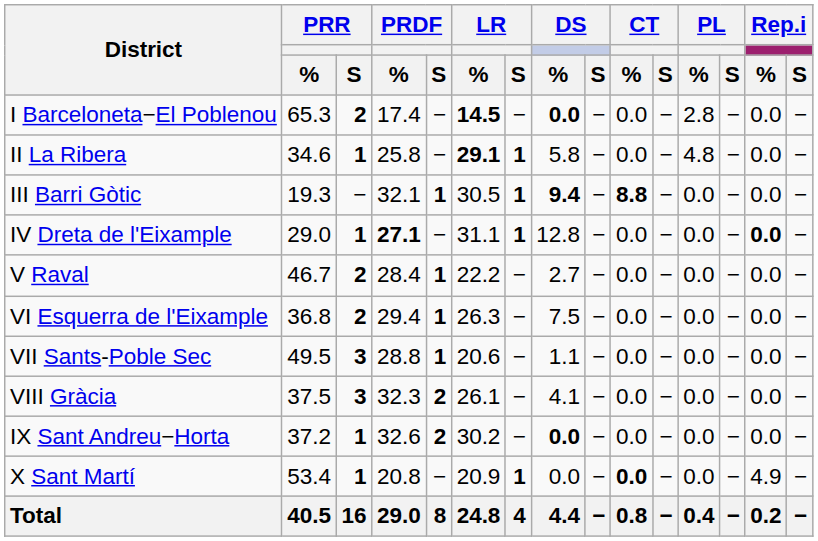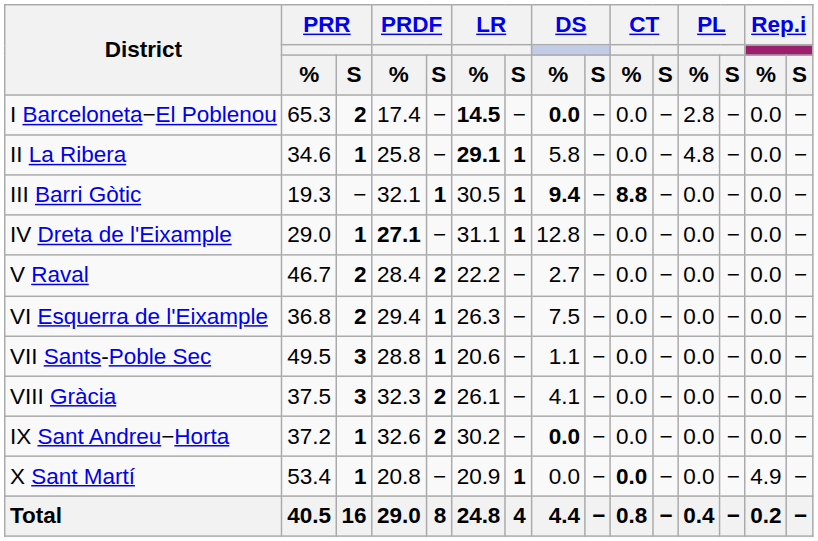(766, 235) bold -> (766, 235) normal
(440, 275) 1 -> (440, 275) 2
